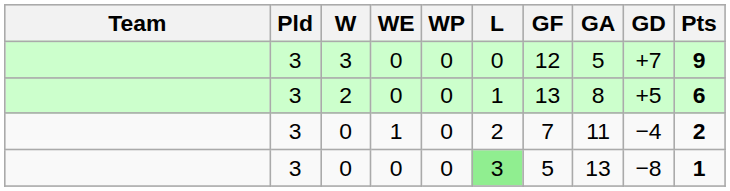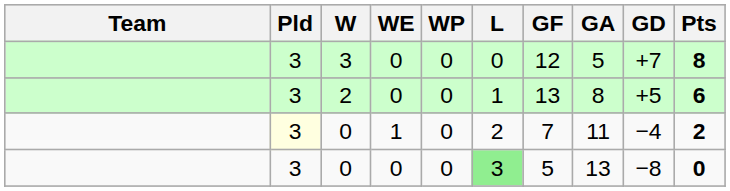(699, 59) 9 -> (699, 59) 8
(295, 132) no background -> (295, 132) lightyellow background
(699, 168) 1 -> (699, 168) 0
